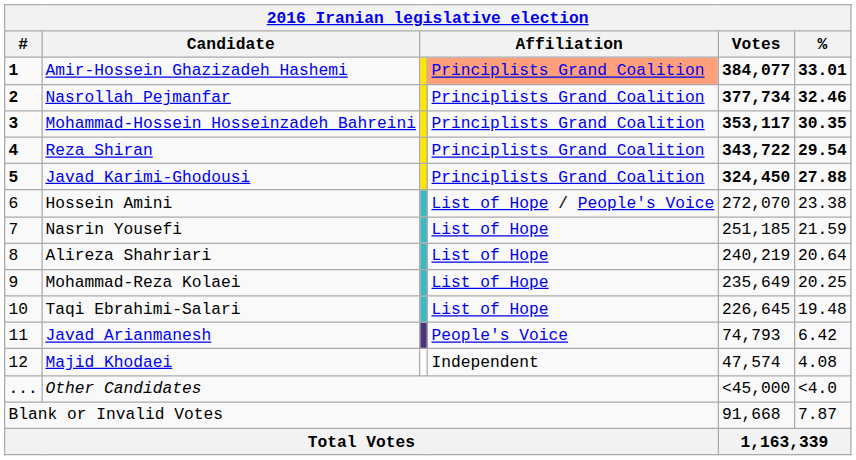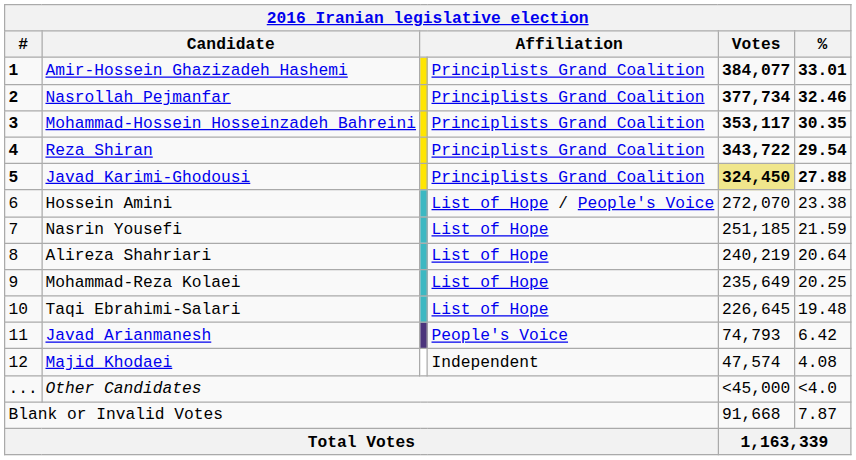(568, 71) lightsalmon background -> (568, 71) no background
(756, 177) no background -> (756, 177) khaki background
